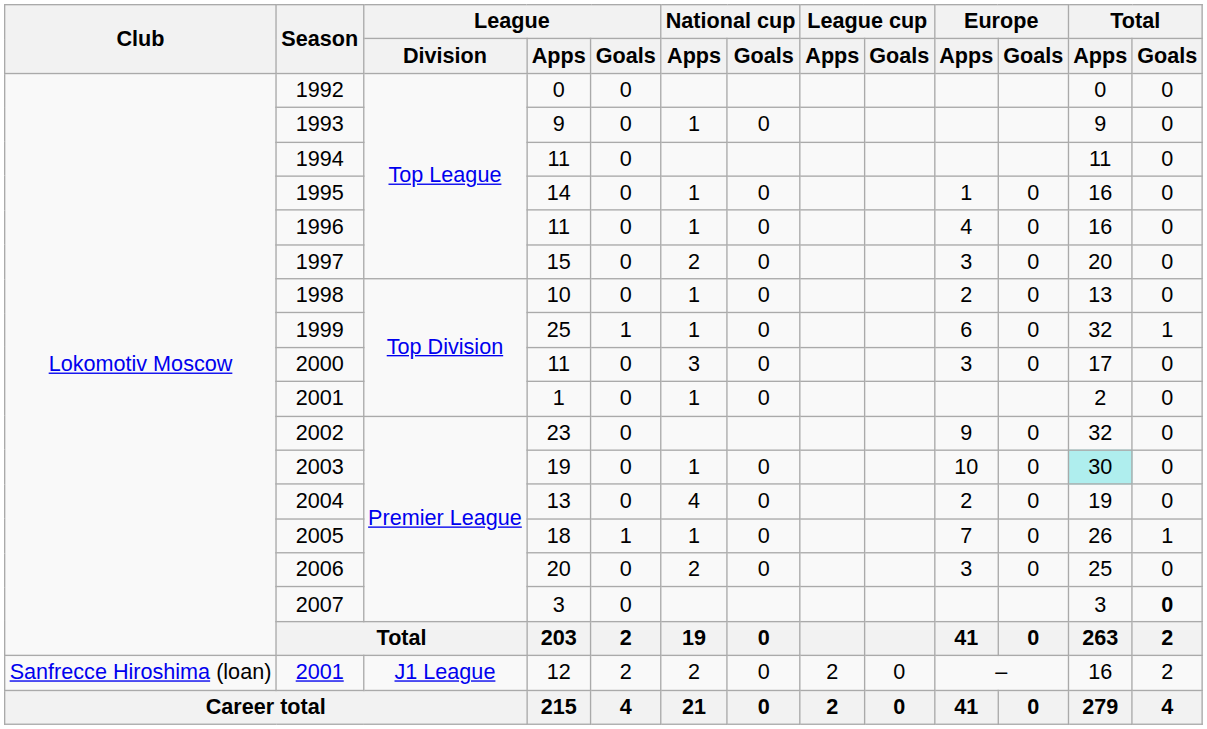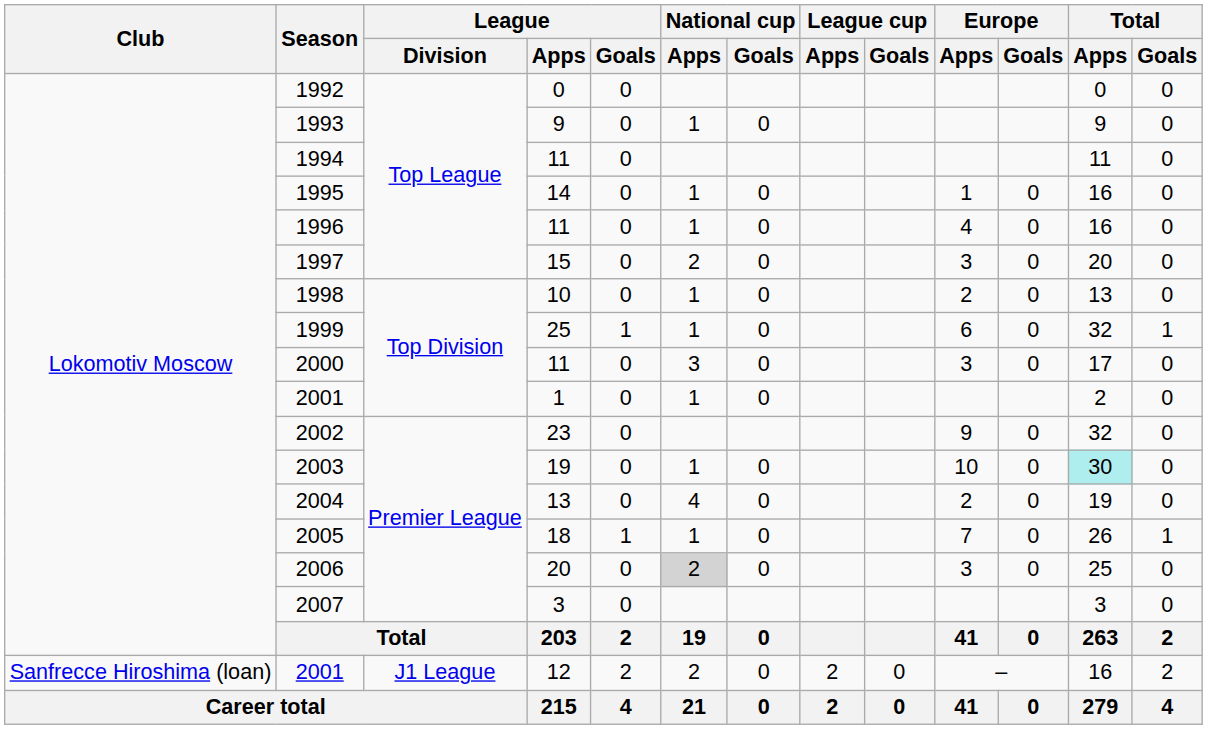(694, 569) no background -> (694, 569) lightgrey background
(1167, 603) bold -> (1167, 603) normal
